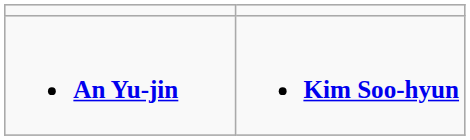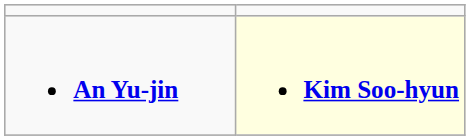(350, 90) no background -> (350, 90) lightyellow background
